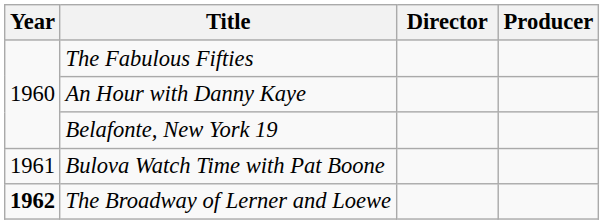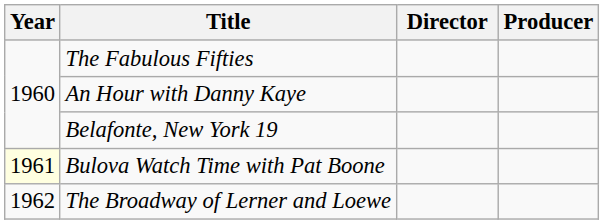(32, 165) no background -> (32, 165) lightyellow background
(32, 201) bold -> (32, 201) normal
